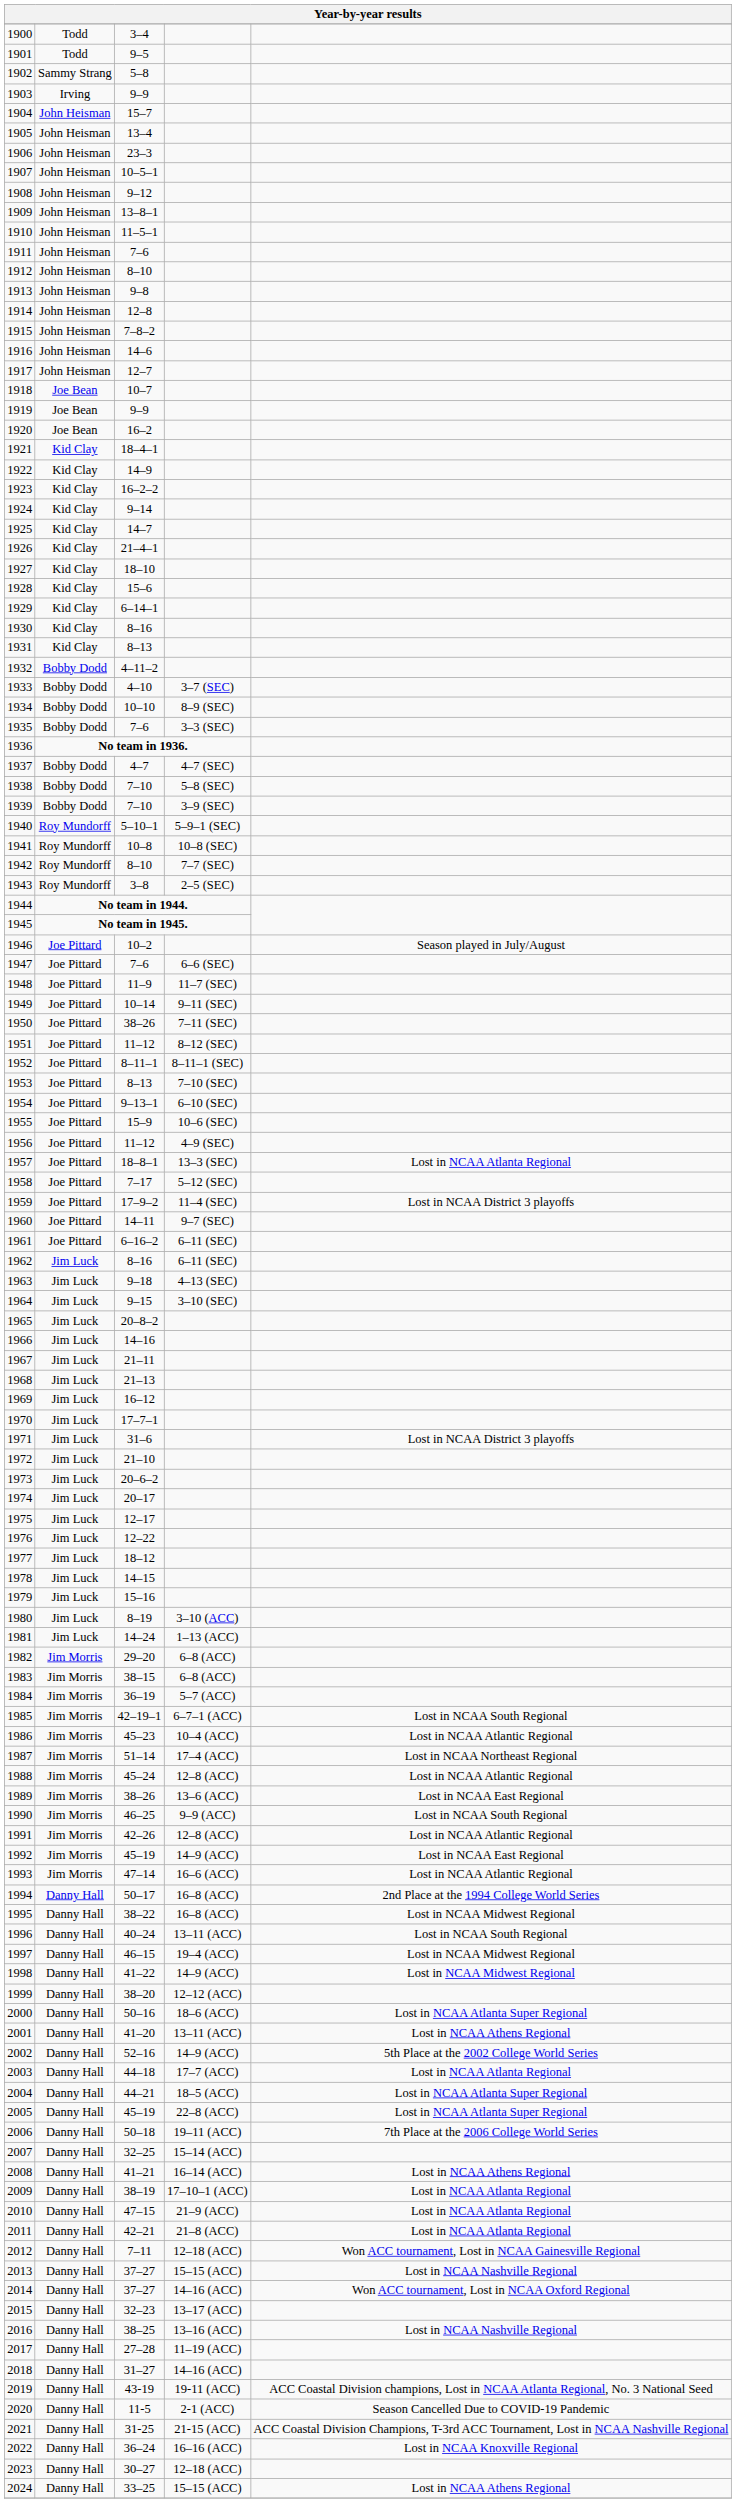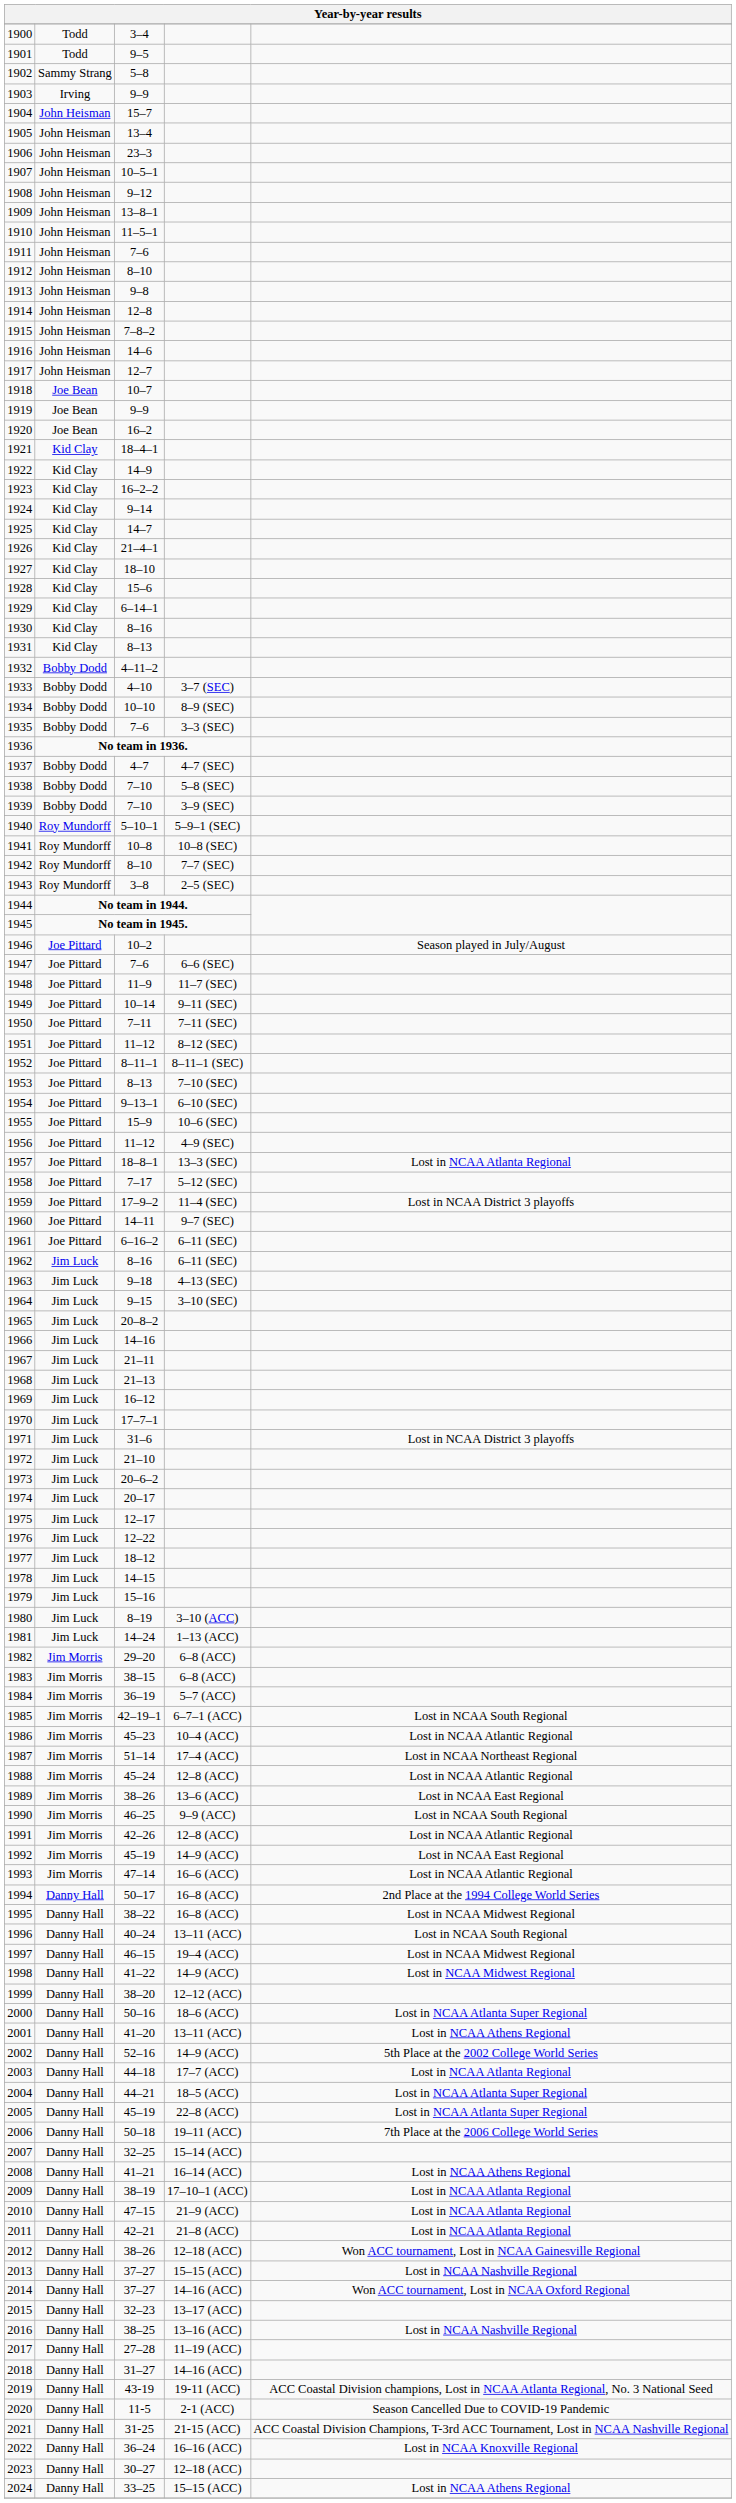(139, 1023) 38–26 -> (139, 1023) 7–11
(139, 2250) 7–11 -> (139, 2250) 38–26
